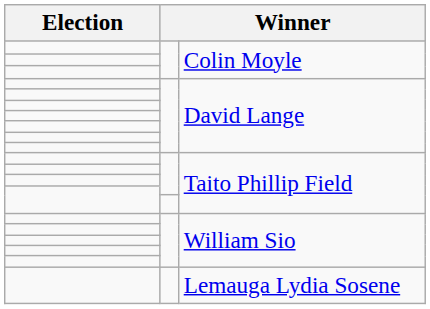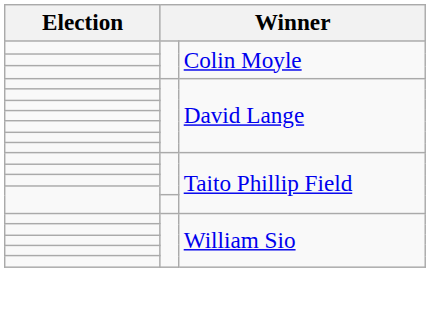- row: (83, 285)
